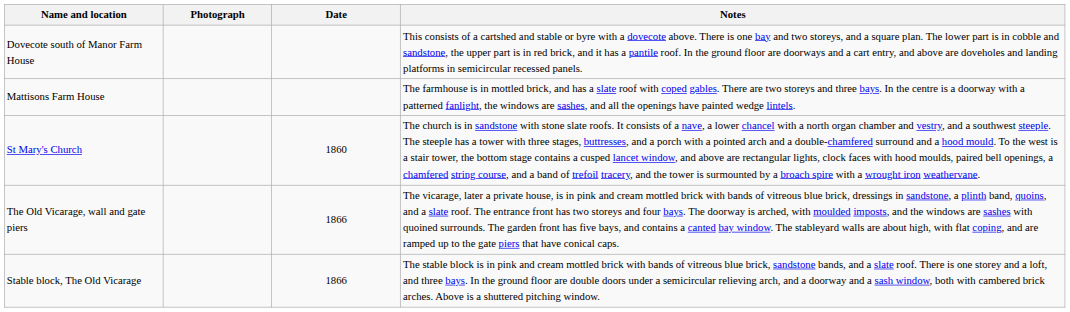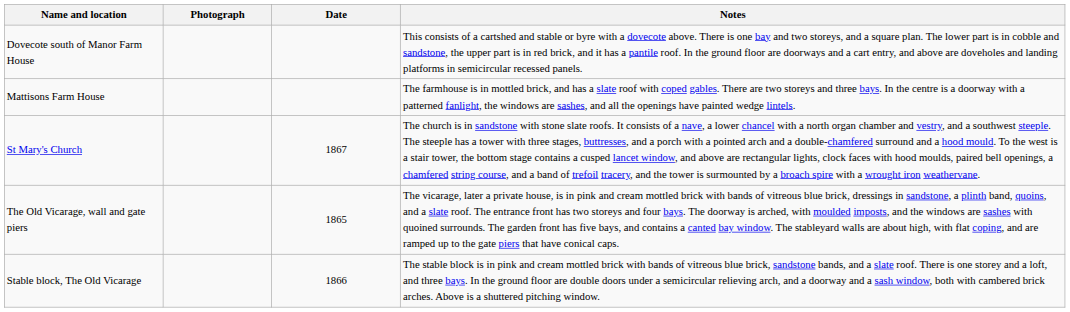(336, 150) 1860 -> (336, 150) 1867
(336, 219) 1866 -> (336, 219) 1865
